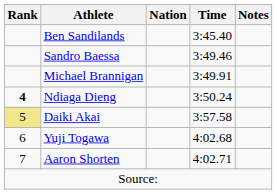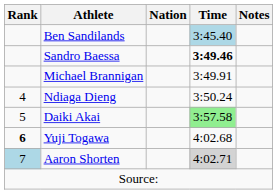(212, 35) no background -> (213, 35) lightblue background
(212, 55) normal -> (213, 55) bold
(23, 96) bold -> (23, 96) normal
(23, 117) khaki background -> (23, 117) no background
(212, 117) no background -> (213, 117) lightgreen background
(23, 138) normal -> (23, 138) bold
(23, 158) no background -> (23, 158) lightblue background
(212, 158) no background -> (213, 158) lightgrey background
